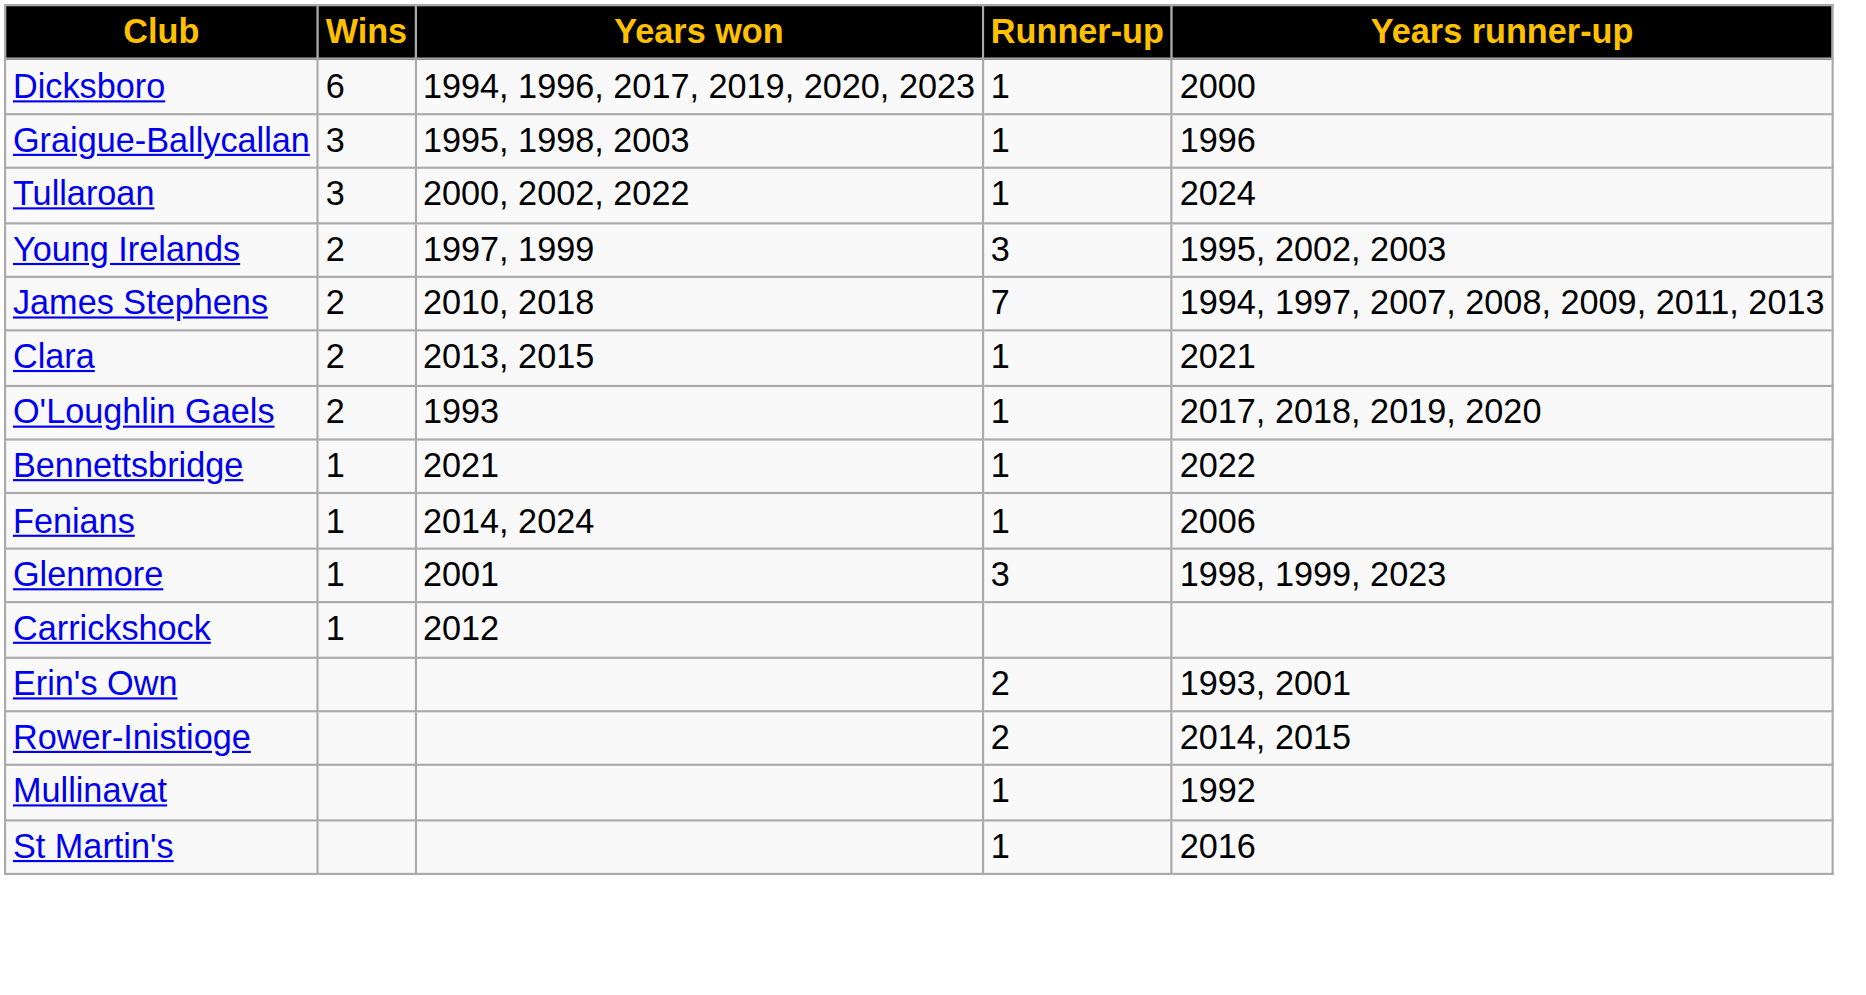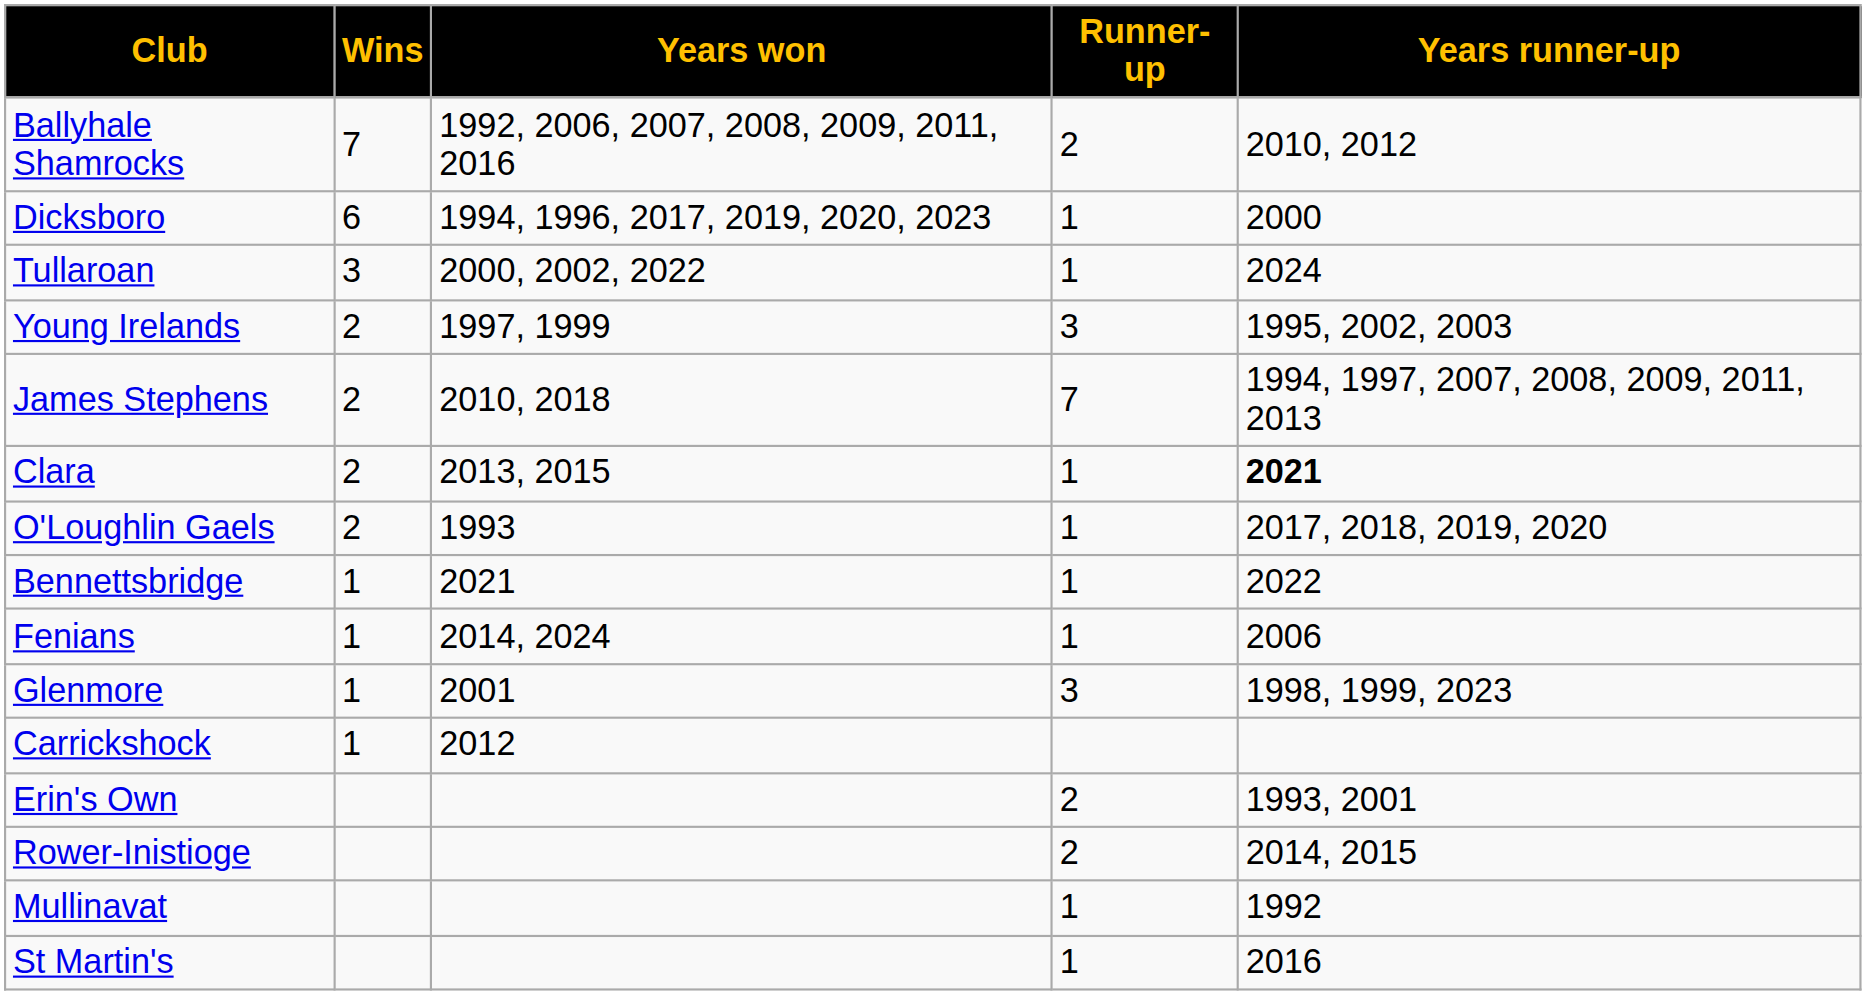+ row: (99, 143)
- row: (161, 140)
(1218, 357) normal -> (1284, 473) bold
